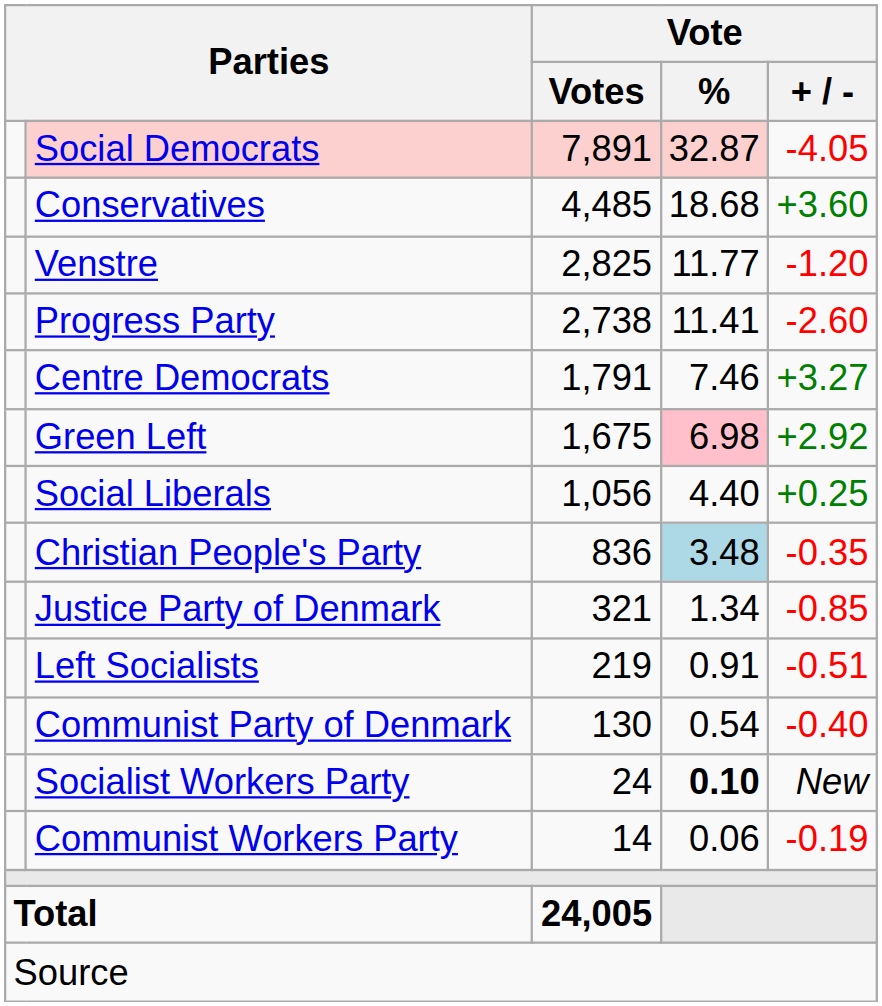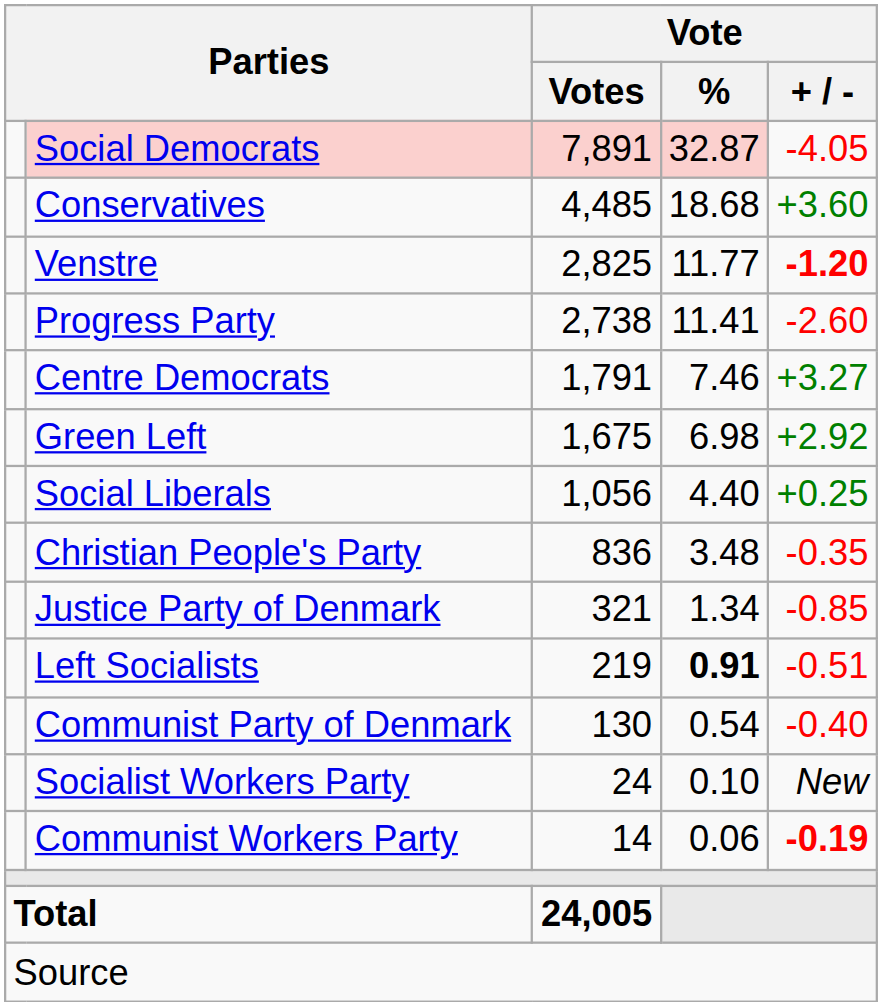(827, 263) normal -> (827, 263) bold
(724, 436) pink background -> (724, 436) no background
(724, 551) lightblue background -> (724, 551) no background
(724, 666) normal -> (724, 666) bold
(724, 782) bold -> (724, 782) normal
(827, 839) normal -> (827, 839) bold
